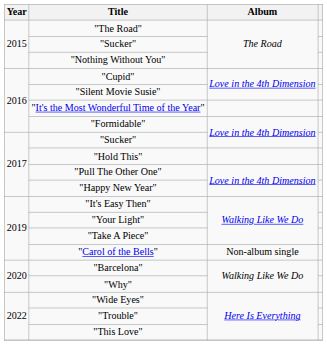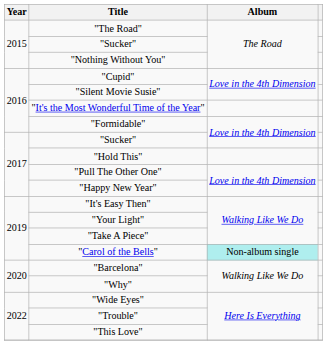(262, 252) no background -> (262, 252) paleturquoise background
